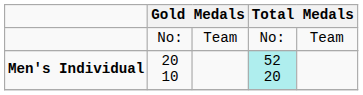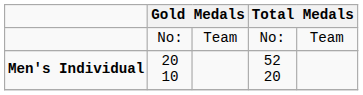(272, 70) paleturquoise background -> (272, 70) no background
